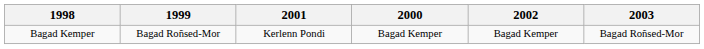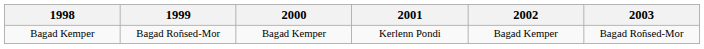columns swapped: (410, 15) <-> (294, 15)
